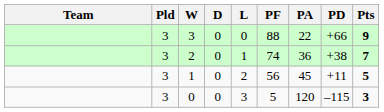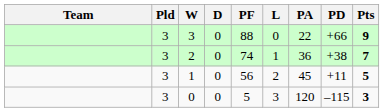columns swapped: (244, 14) <-> (273, 14)
